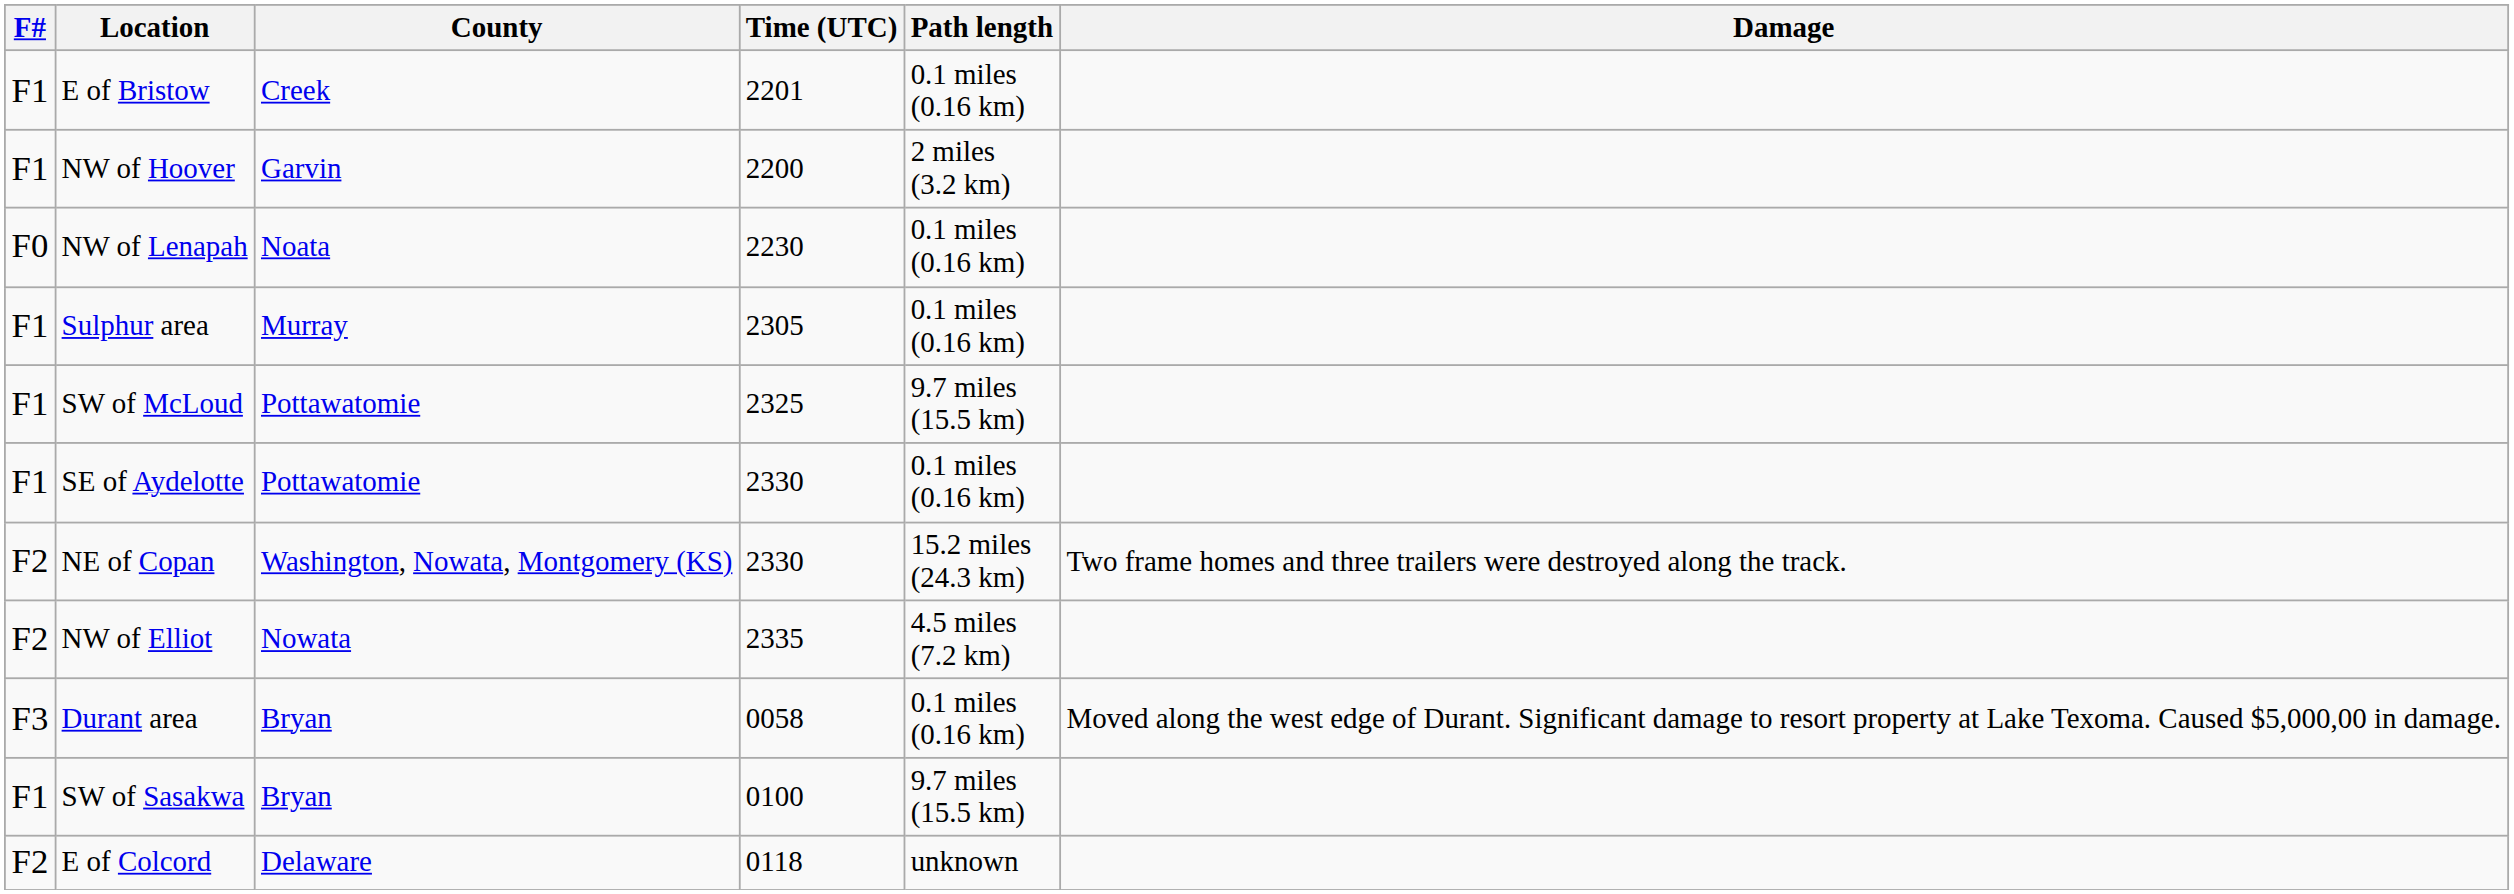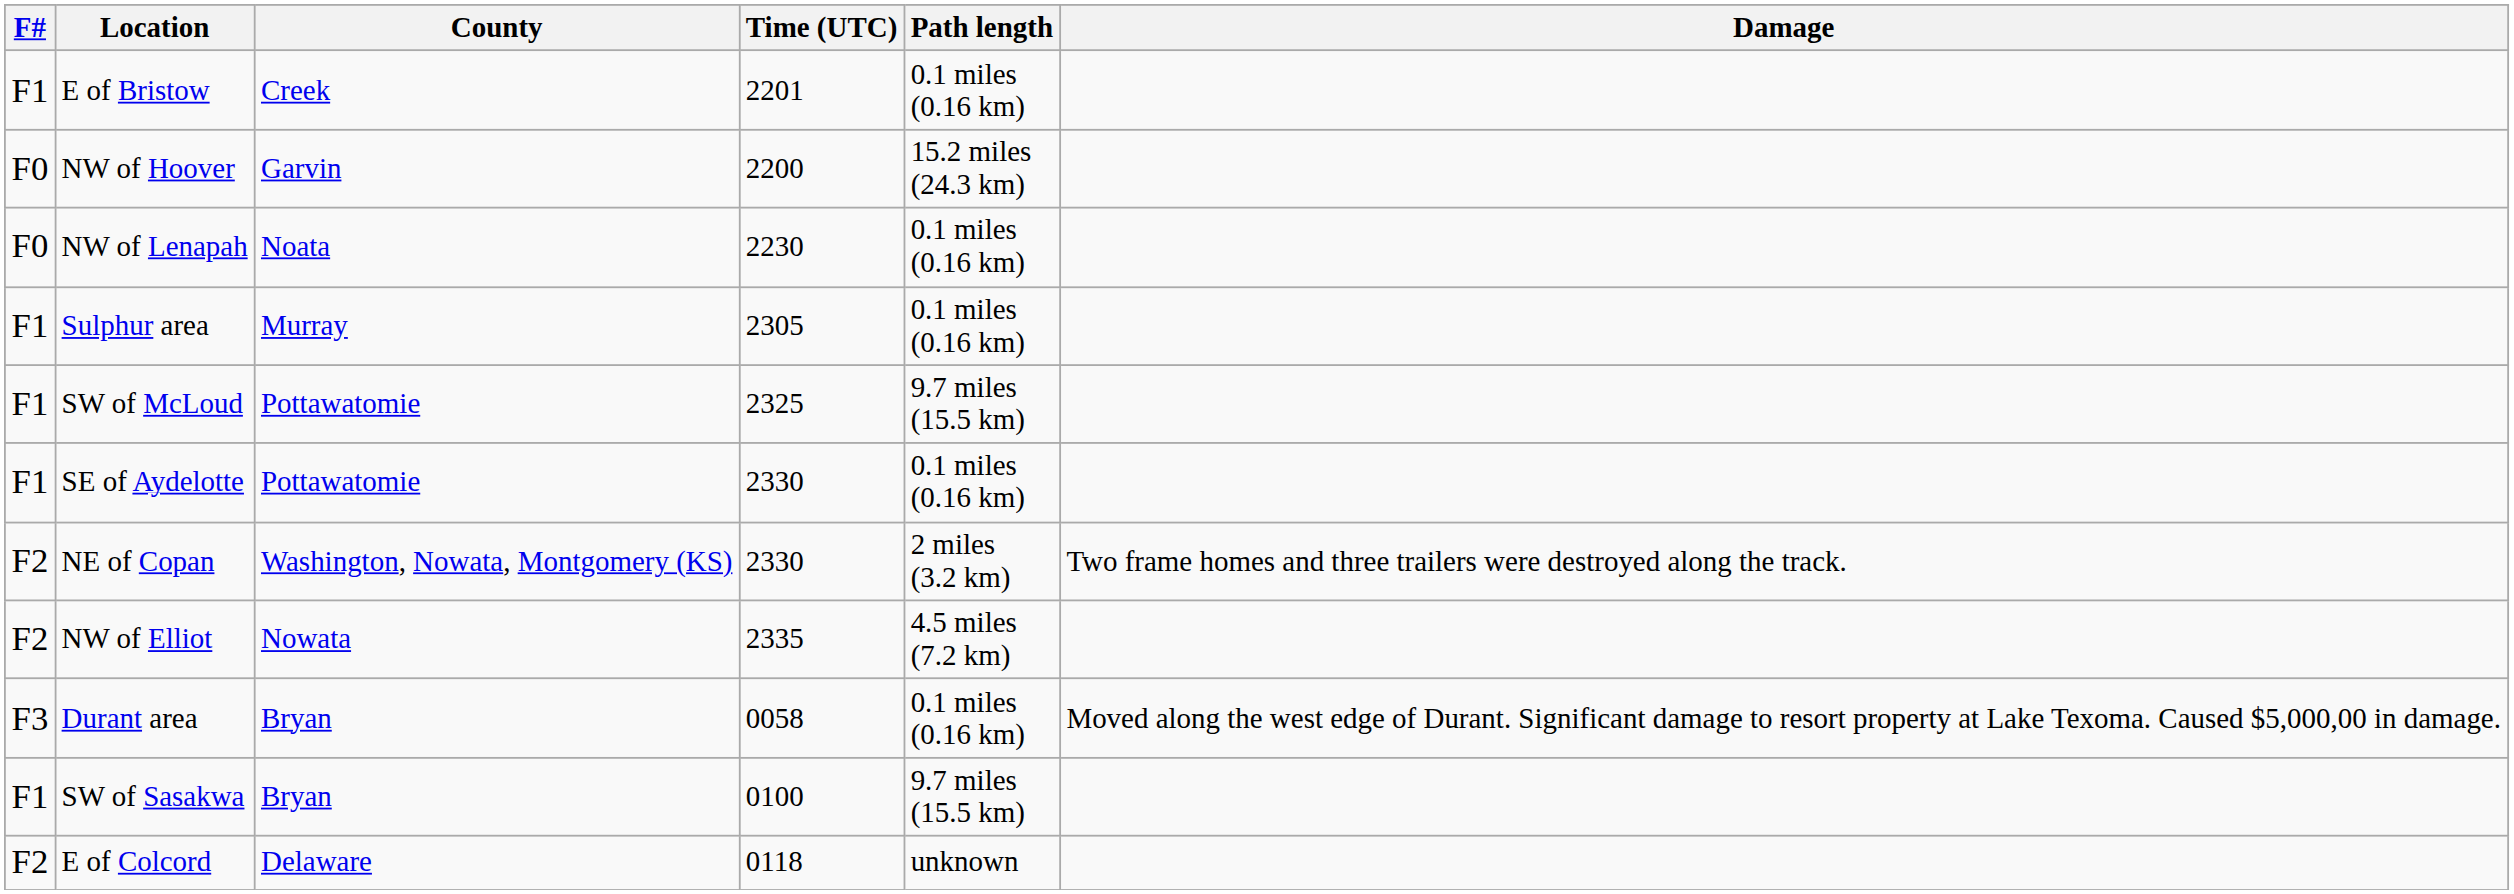(30, 168) F1 -> (30, 168) F0
(961, 168) 2 miles (3.2 km) -> (971, 168) 15.2 miles (24.3 km)
(971, 560) 15.2 miles (24.3 km) -> (961, 560) 2 miles (3.2 km)
